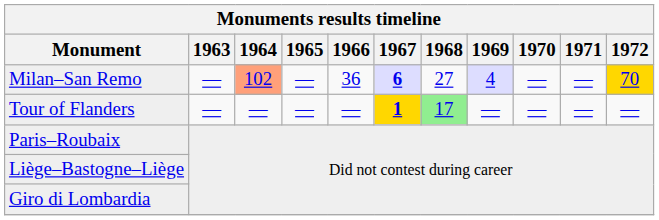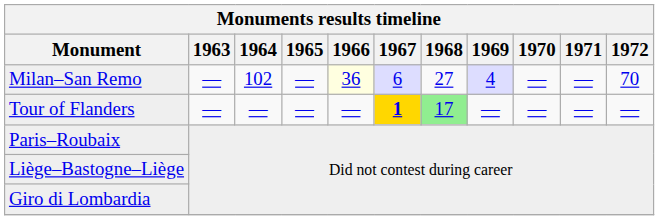(258, 79) lightsalmon background -> (258, 79) no background
(351, 79) no background -> (351, 79) lightyellow background
(397, 79) bold -> (397, 79) normal
(630, 79) gold background -> (630, 79) no background
